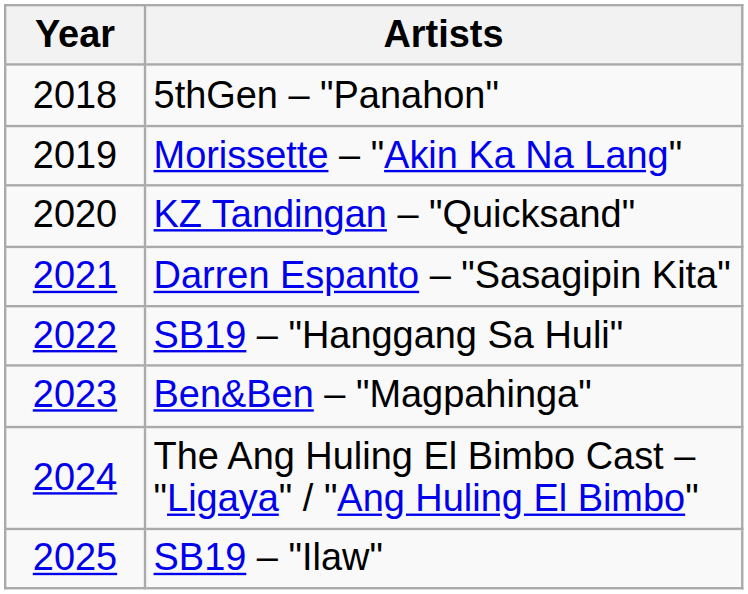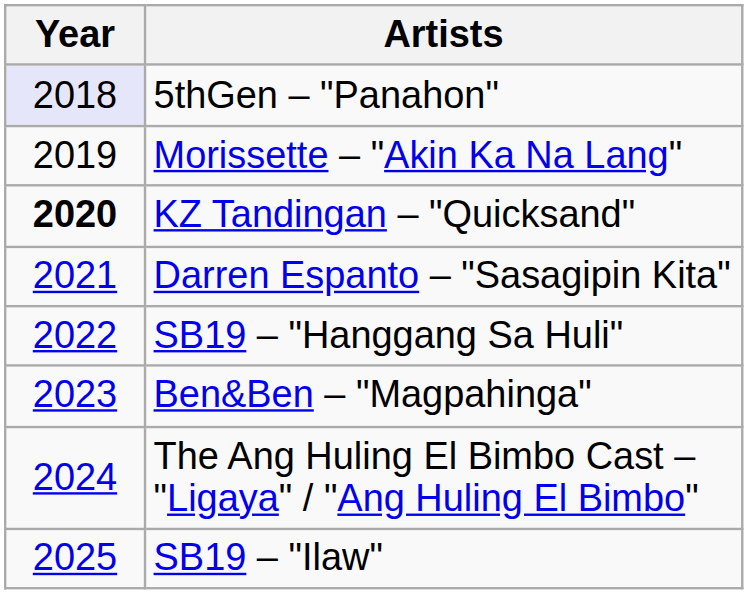(75, 94) no background -> (75, 94) lavender background
(75, 214) normal -> (75, 214) bold
